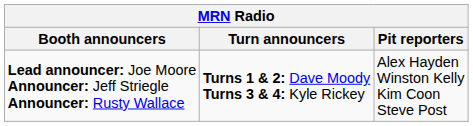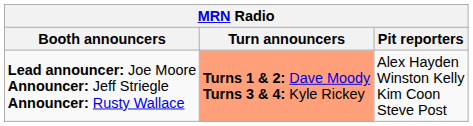(287, 86) no background -> (287, 86) lightsalmon background
